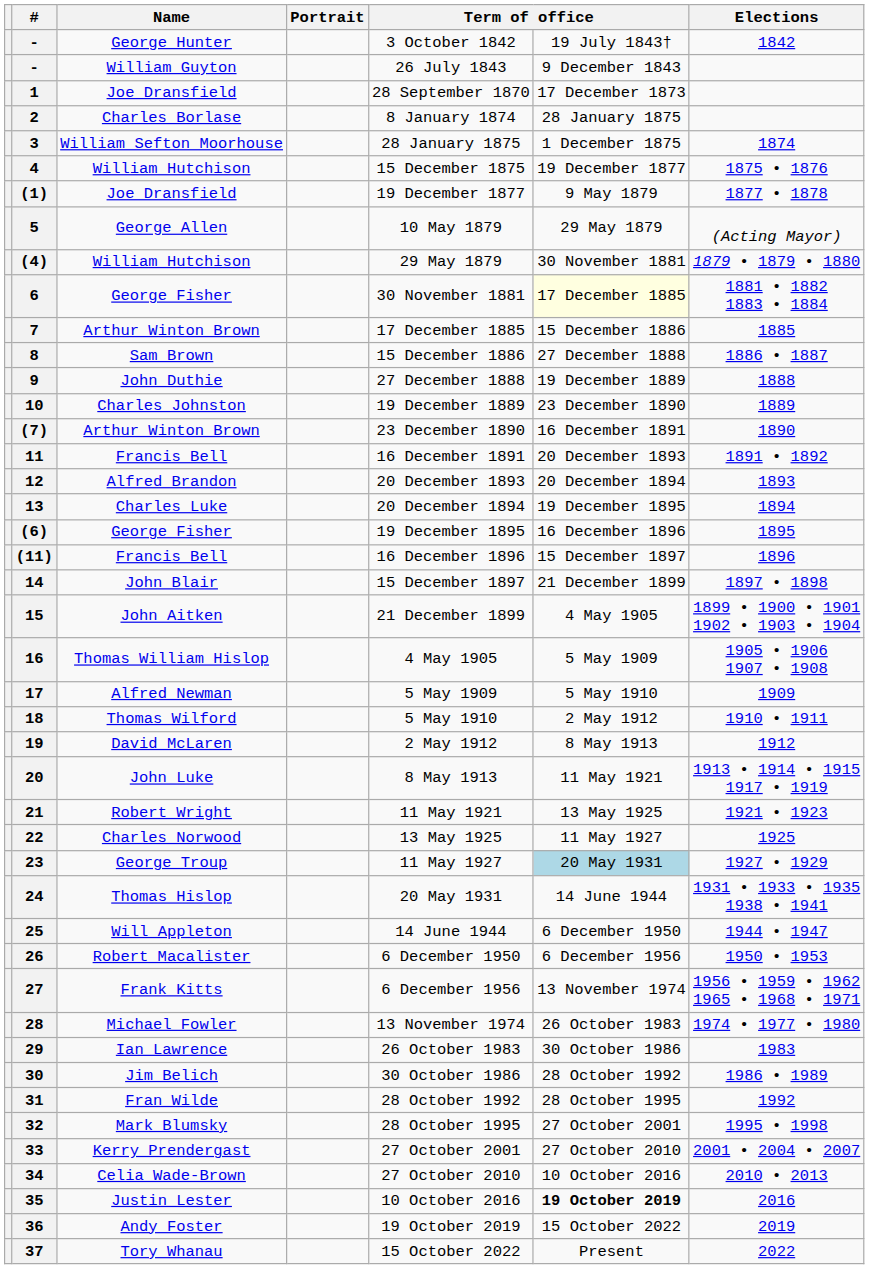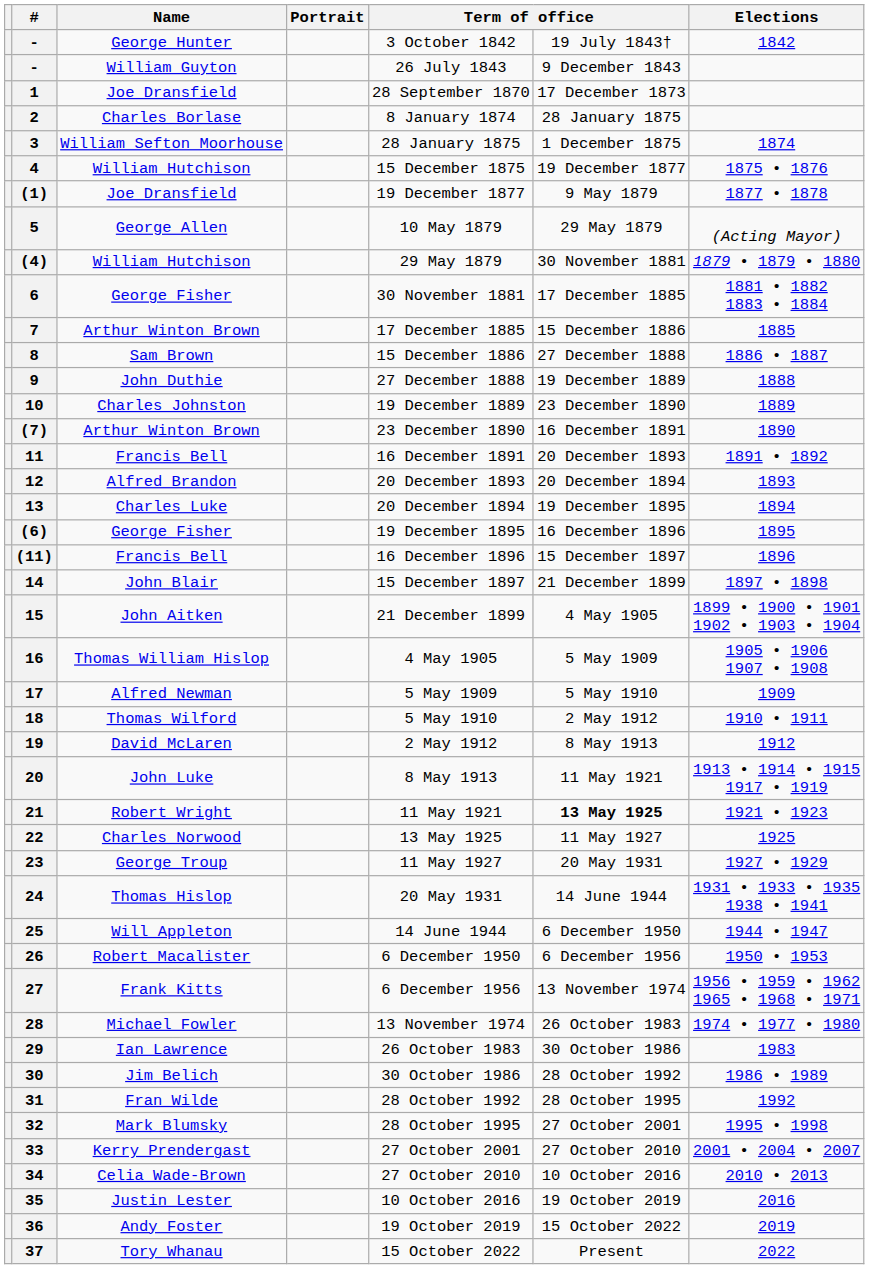(611, 296) lightyellow background -> (611, 296) no background
(611, 812) normal -> (611, 812) bold
(611, 863) lightblue background -> (611, 863) no background
(611, 1201) bold -> (611, 1201) normal
